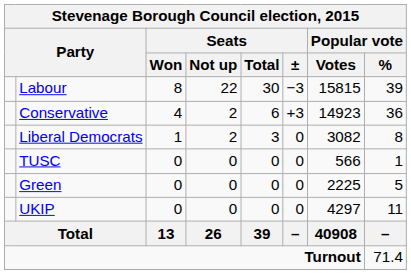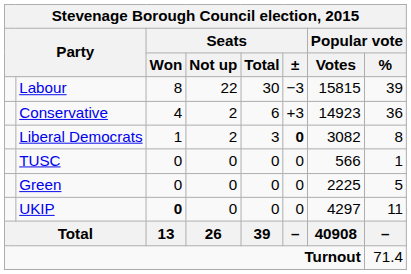(300, 137) normal -> (300, 137) bold
(178, 209) normal -> (178, 209) bold
